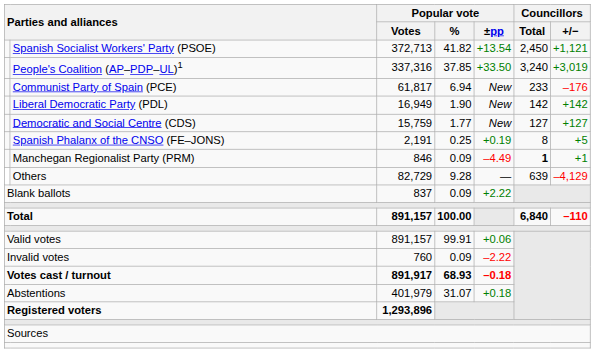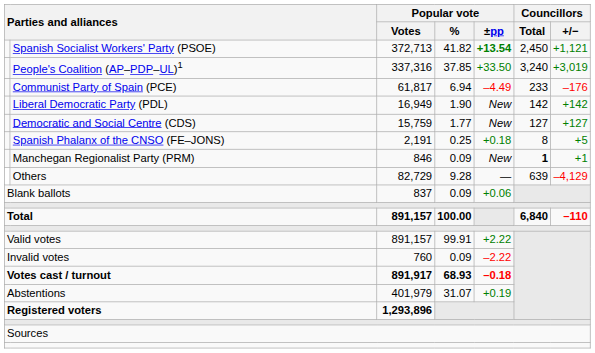(494, 48) normal -> (494, 48) bold
(500, 87) New -> (497, 87) –4.49
(497, 140) +0.19 -> (497, 140) +0.18
(497, 158) –4.49 -> (500, 158) New
(497, 194) +2.22 -> (497, 194) +0.06
(497, 239) +0.06 -> (497, 239) +2.22
(497, 293) +0.18 -> (497, 293) +0.19
